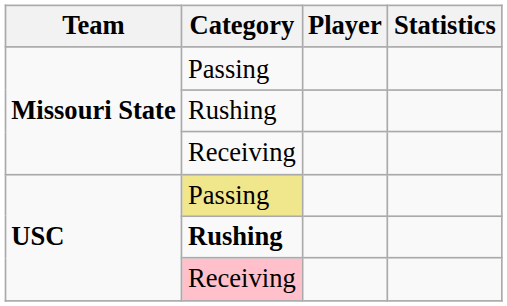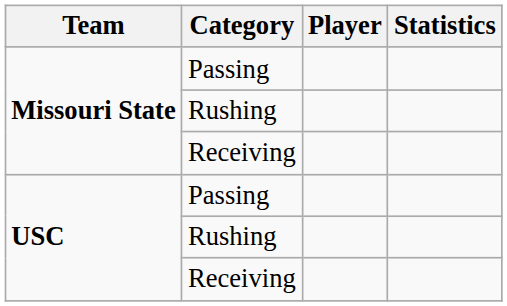(229, 194) khaki background -> (229, 194) no background
(235, 236) bold -> (232, 236) normal
(242, 278) pink background -> (242, 278) no background
